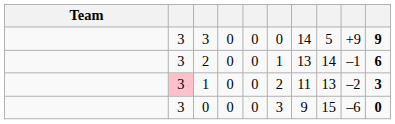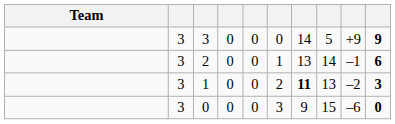(181, 84) pink background -> (181, 84) no background
(304, 84) normal -> (304, 84) bold
